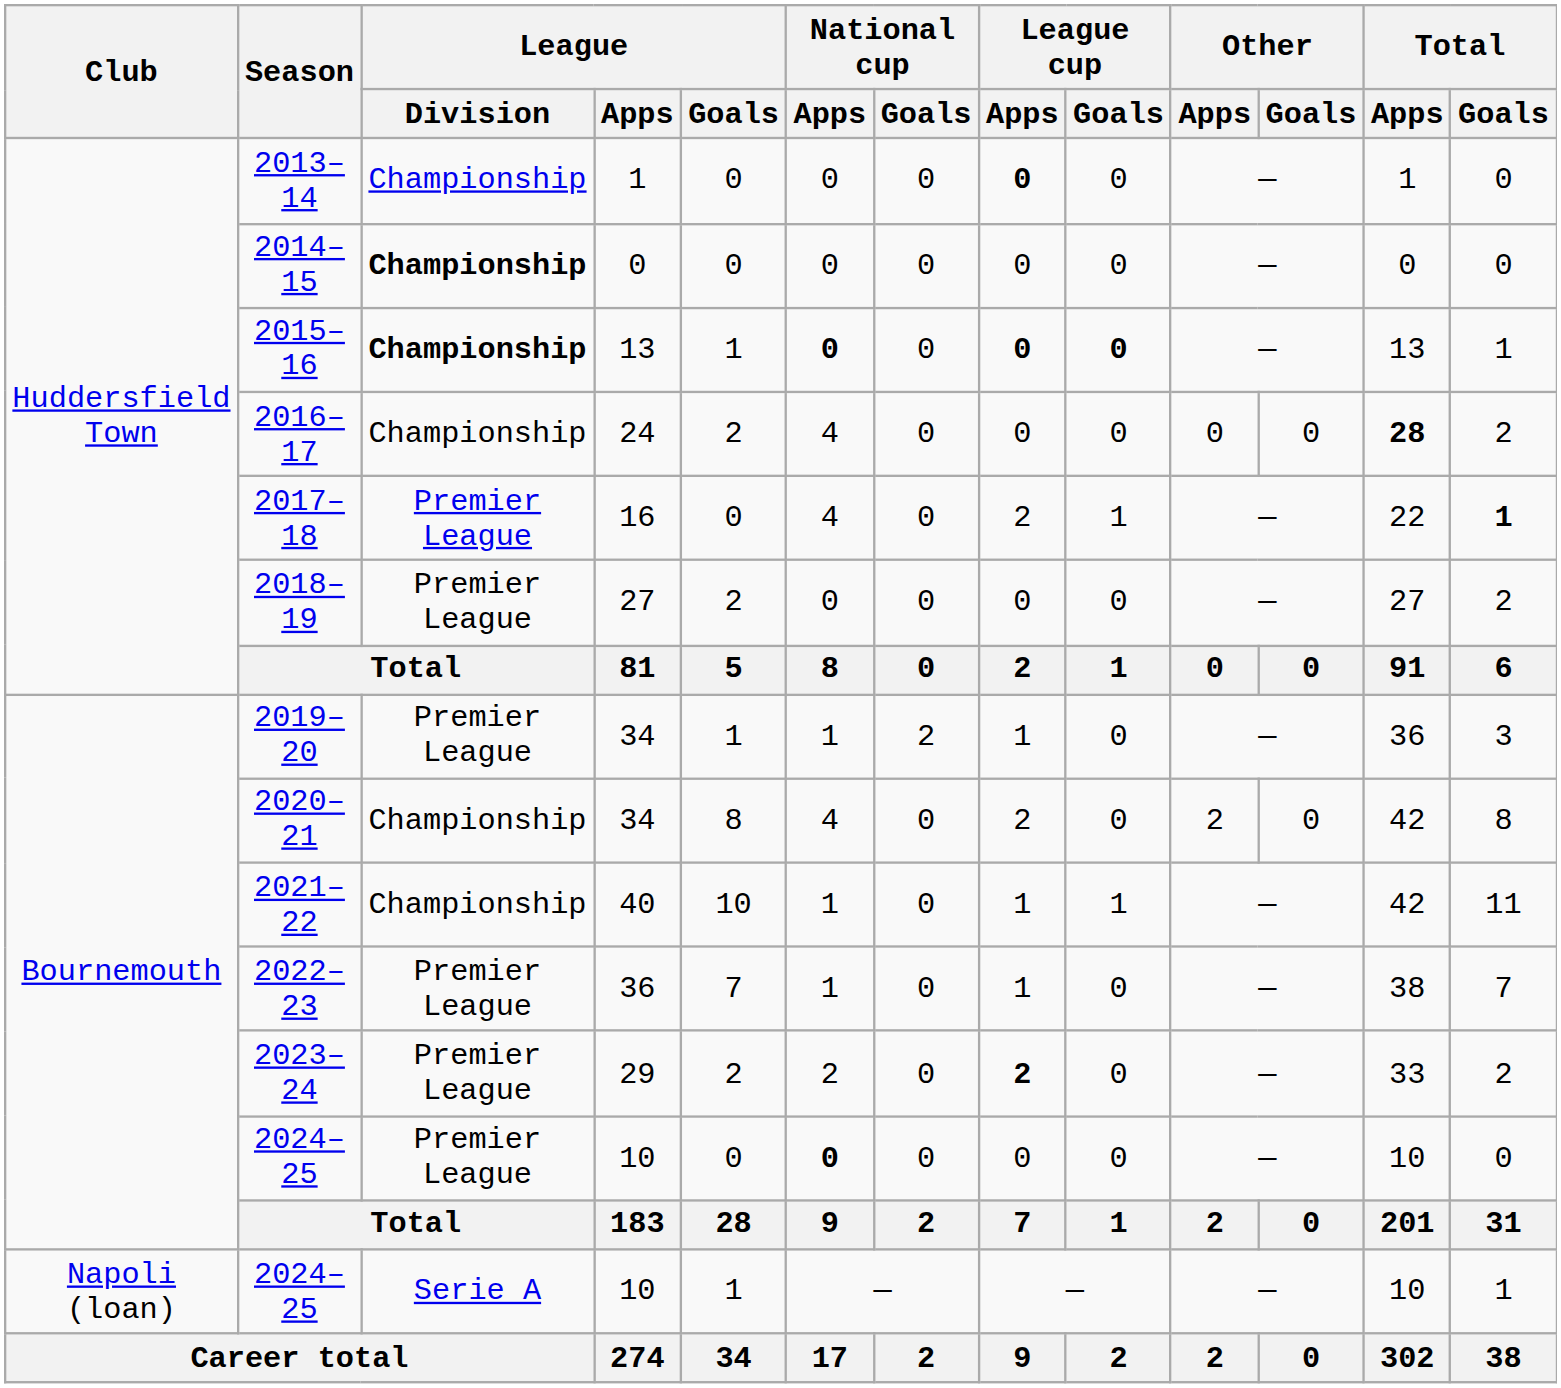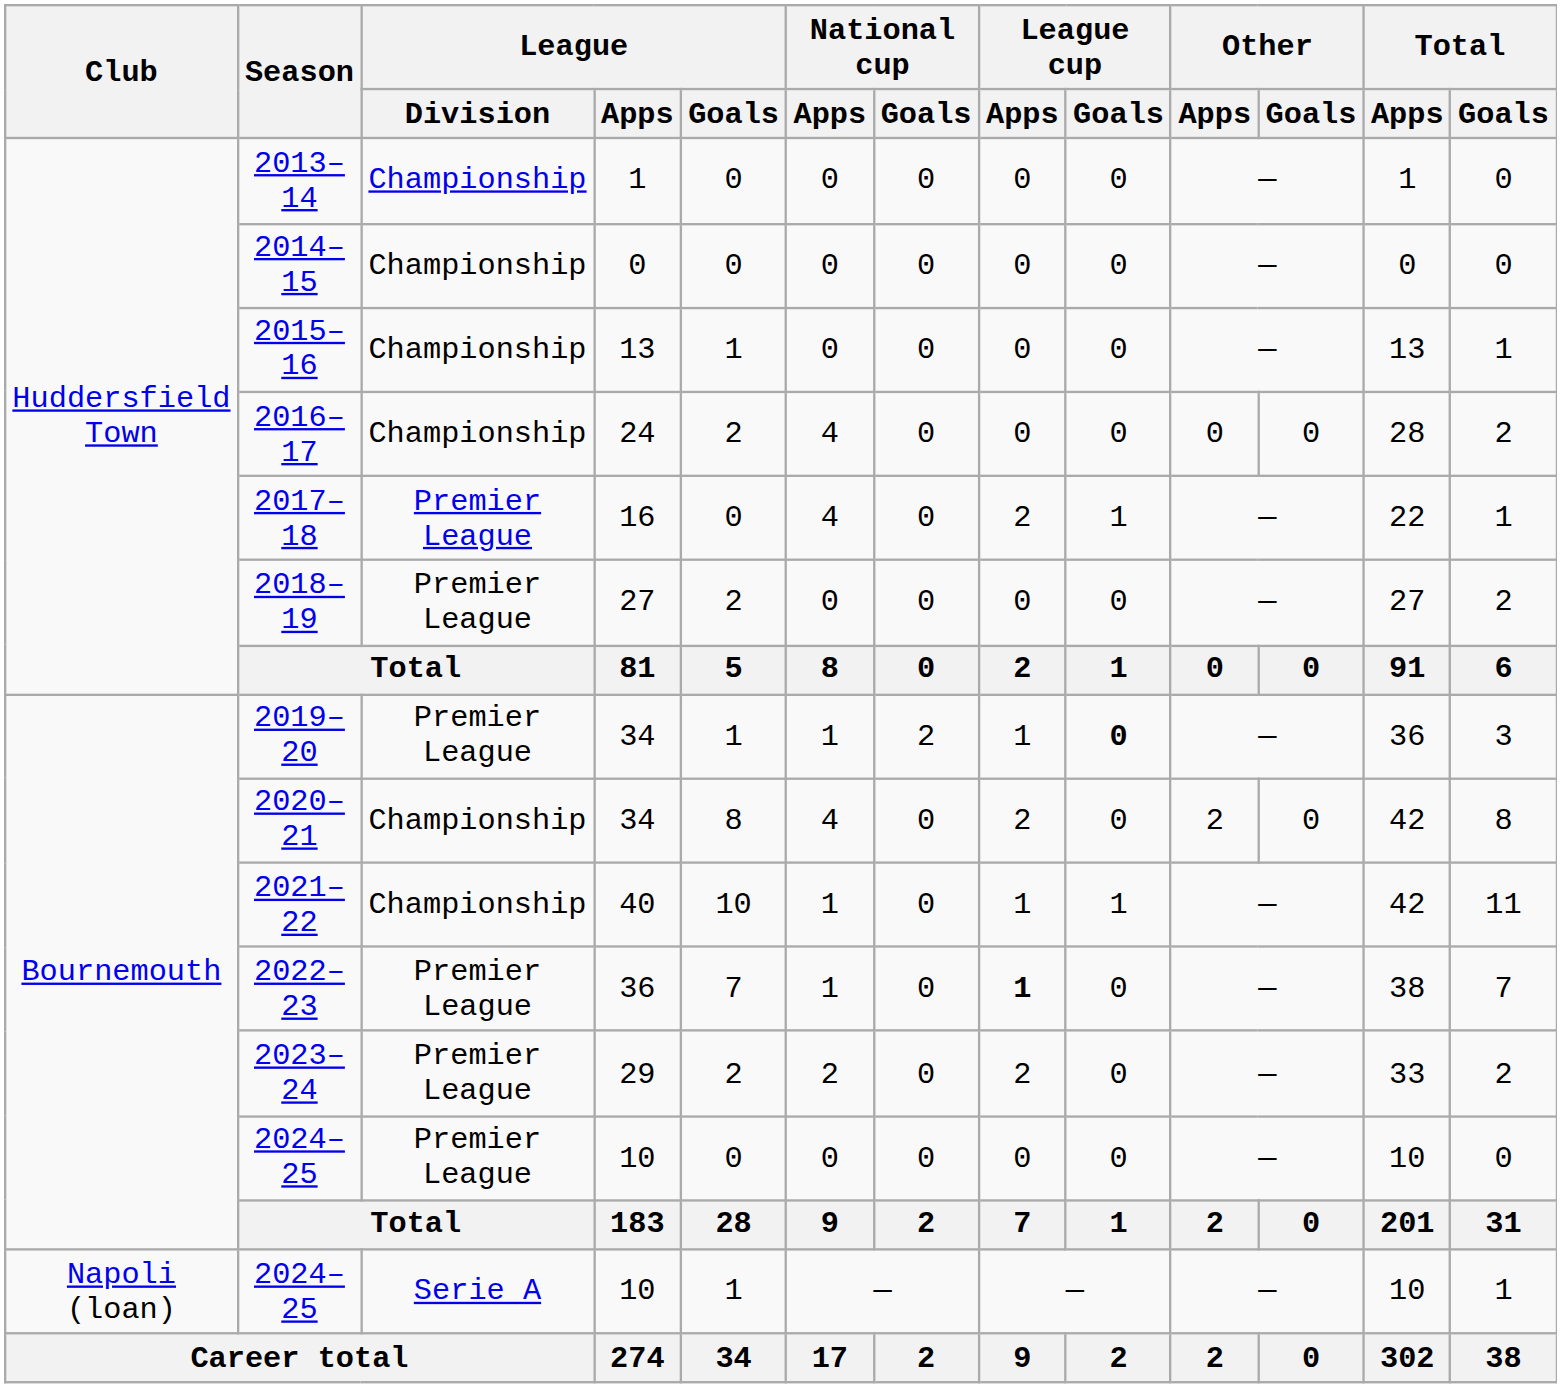(1022, 181) bold -> (1022, 181) normal
(477, 265) bold -> (477, 265) normal
(477, 350) bold -> (477, 350) normal
(830, 350) bold -> (830, 350) normal
(1022, 350) bold -> (1022, 350) normal
(1119, 350) bold -> (1119, 350) normal
(1407, 434) bold -> (1407, 434) normal
(1504, 518) bold -> (1504, 518) normal
(1119, 736) normal -> (1119, 736) bold
(1022, 989) normal -> (1022, 989) bold
(1022, 1074) bold -> (1022, 1074) normal
(830, 1158) bold -> (830, 1158) normal
